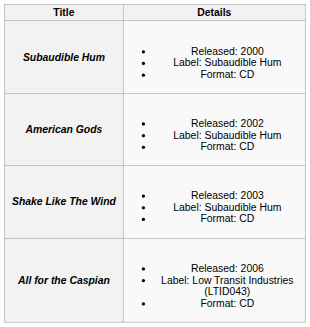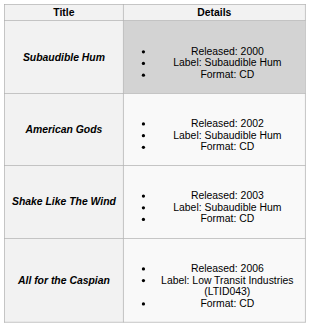(214, 63) no background -> (214, 63) lightgrey background
